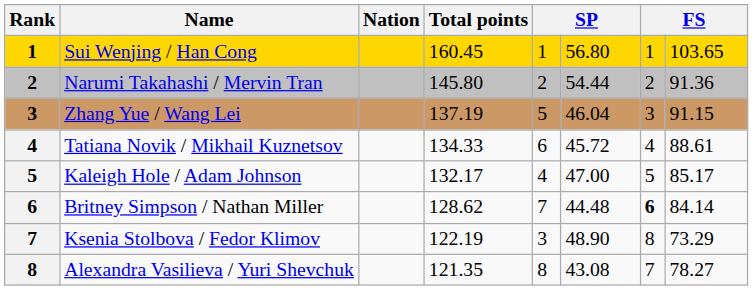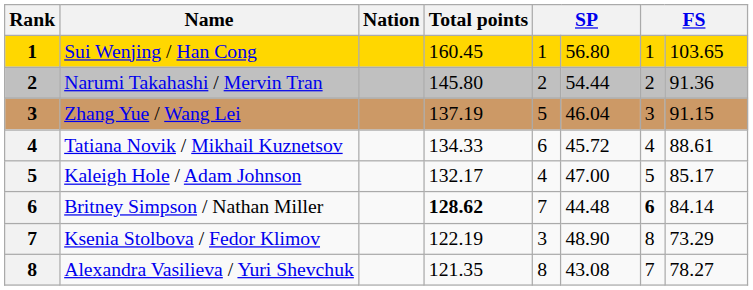(456, 207) normal -> (456, 207) bold
